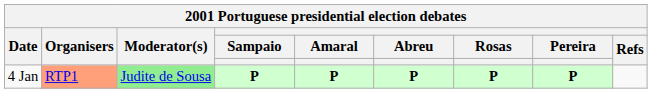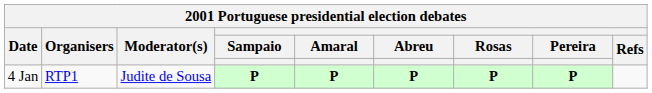(62, 76) lightsalmon background -> (62, 76) no background
(166, 76) lightgreen background -> (166, 76) no background
